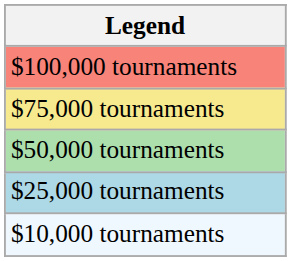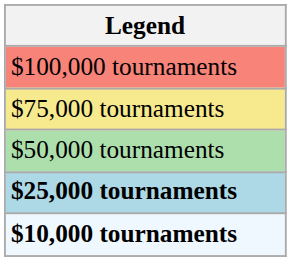(118, 191) normal -> (124, 191) bold
(118, 233) normal -> (124, 233) bold
